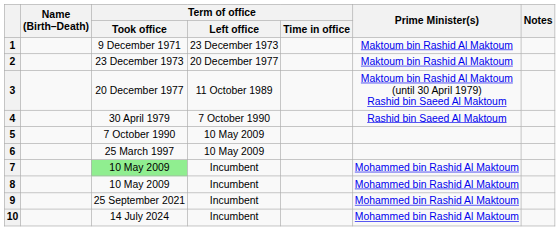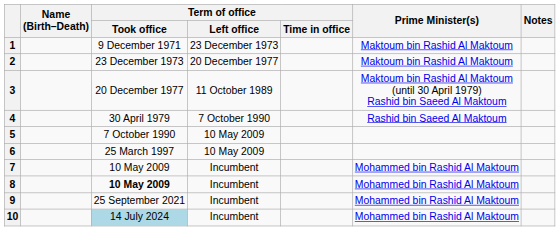(139, 168) lightgreen background -> (139, 168) no background
(139, 184) normal -> (139, 184) bold
(139, 217) no background -> (139, 217) lightblue background
